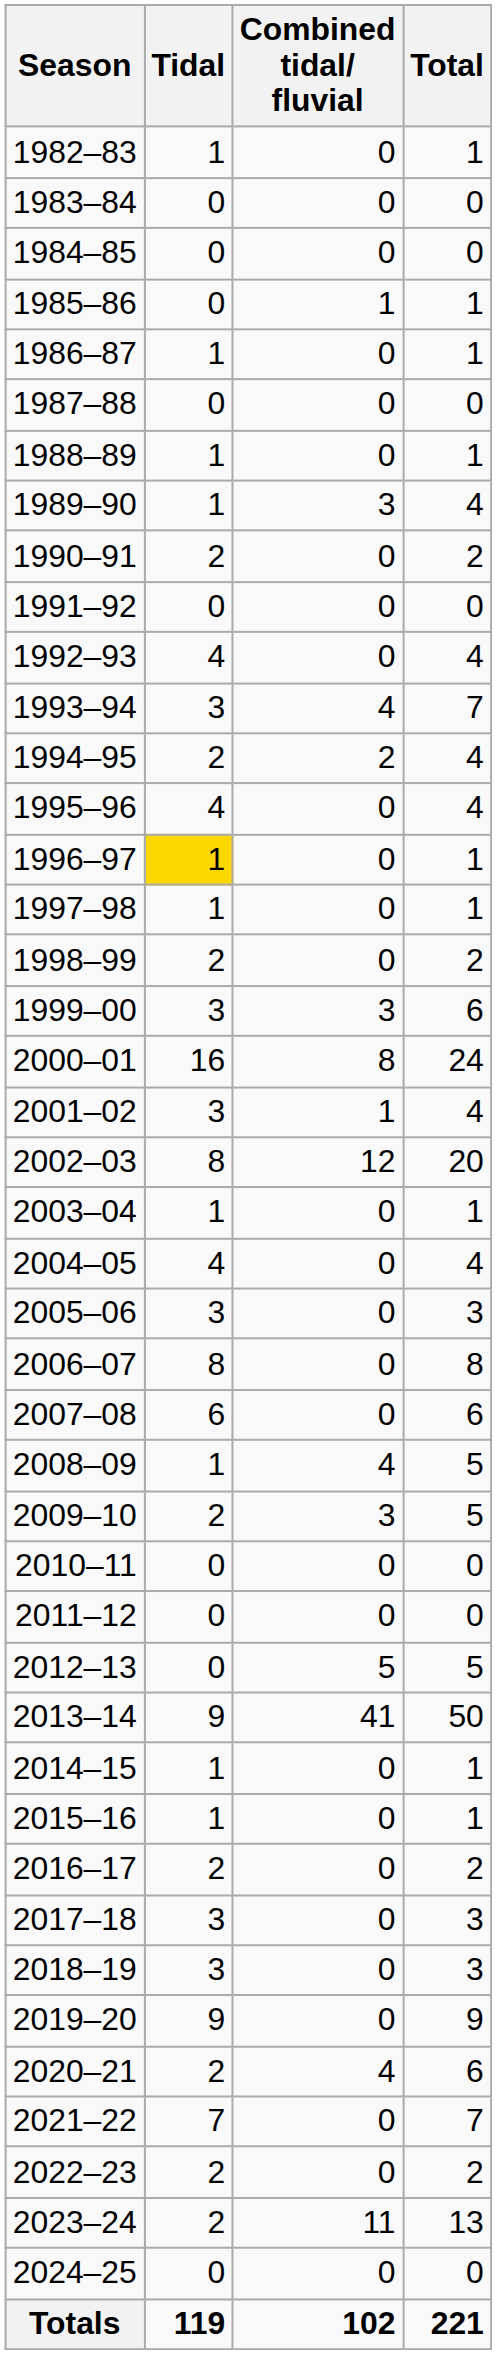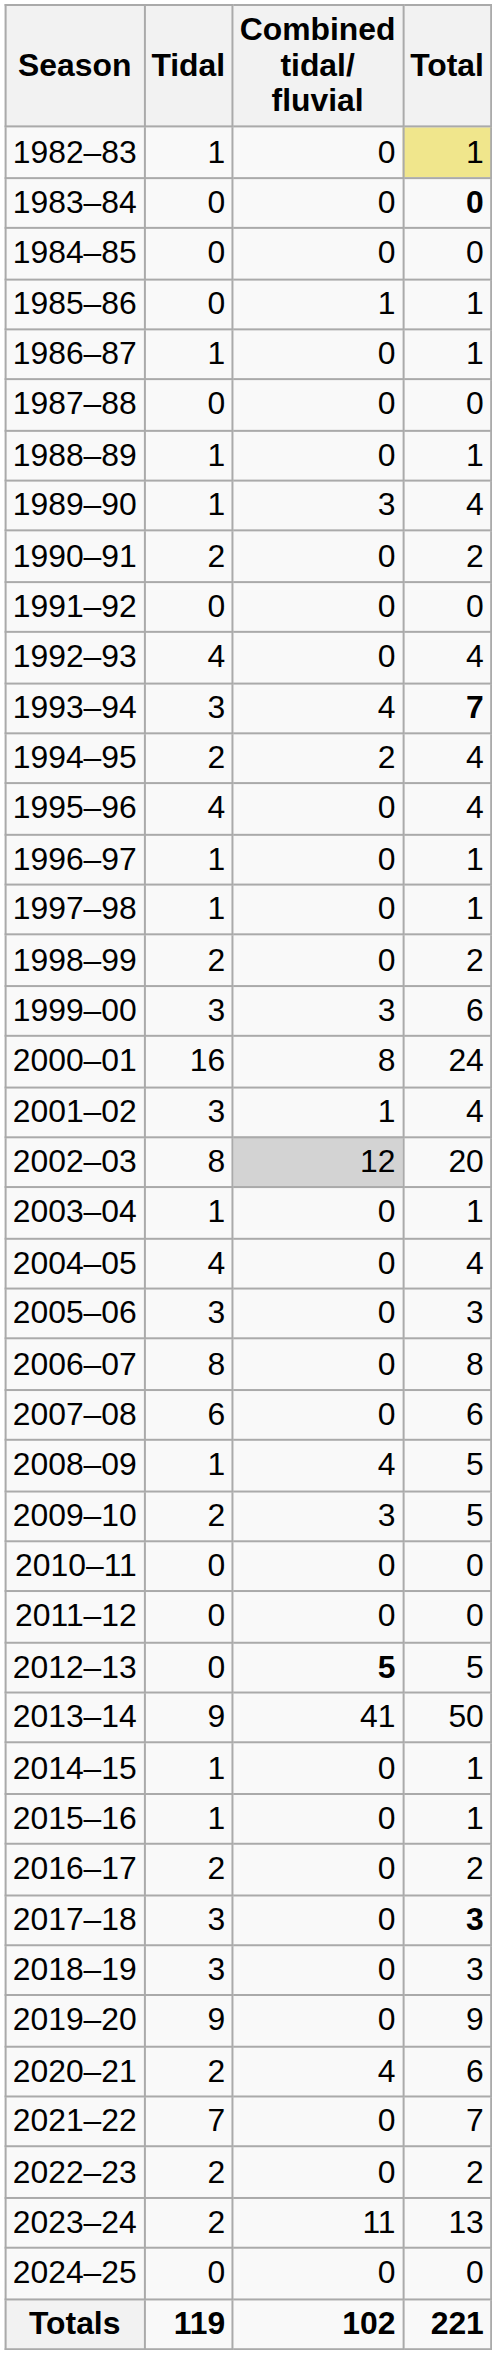(475, 151) no background -> (475, 151) khaki background
(475, 202) normal -> (475, 202) bold
(475, 707) normal -> (475, 707) bold
(216, 858) gold background -> (216, 858) no background
(378, 1161) no background -> (378, 1161) lightgrey background
(387, 1666) normal -> (387, 1666) bold
(475, 1919) normal -> (475, 1919) bold
